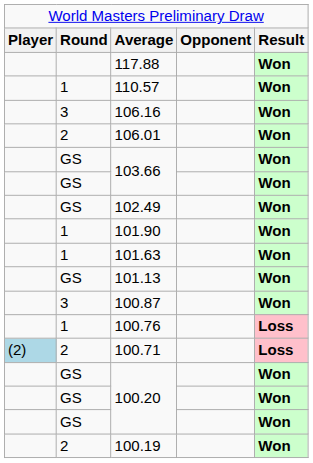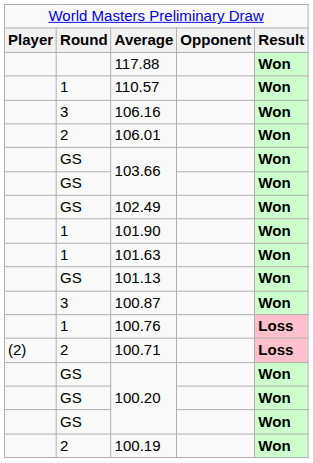(17, 350) lightblue background -> (17, 350) no background
